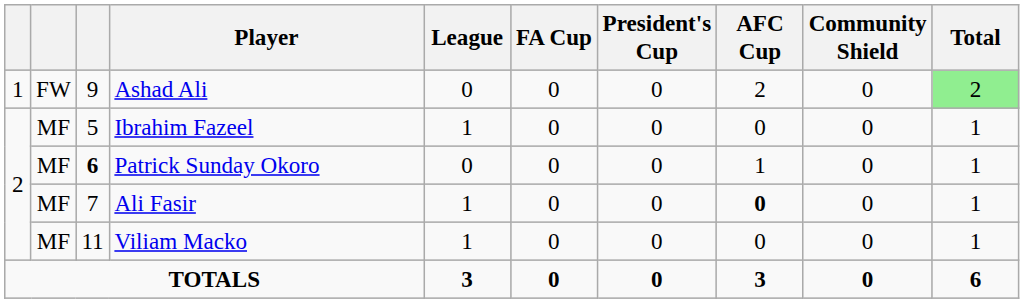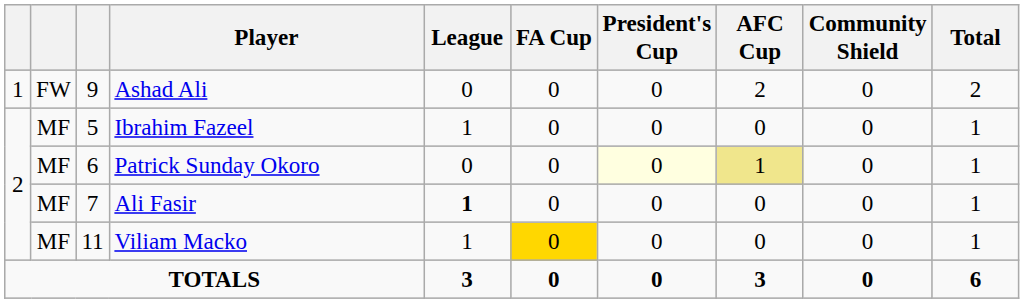(975, 89) lightgreen background -> (975, 89) no background
(93, 165) bold -> (93, 165) normal
(657, 165) no background -> (657, 165) lightyellow background
(760, 165) no background -> (760, 165) khaki background
(467, 203) normal -> (467, 203) bold
(760, 203) bold -> (760, 203) normal
(554, 241) no background -> (554, 241) gold background
